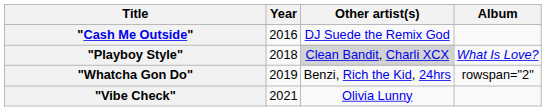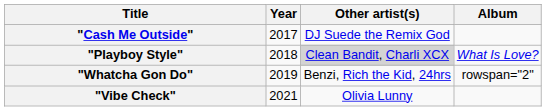(283, 34) 2016 -> (283, 34) 2017
